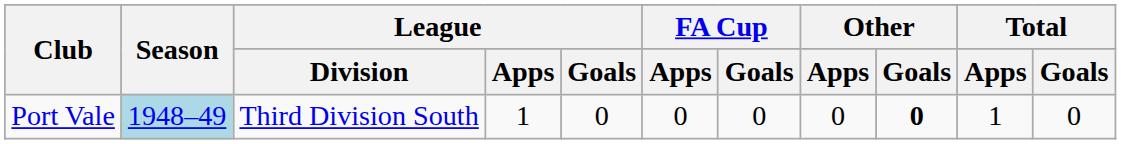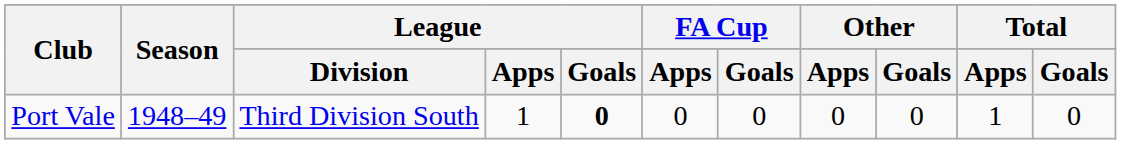(177, 116) lightblue background -> (177, 116) no background
(602, 116) normal -> (602, 116) bold
(917, 116) bold -> (917, 116) normal
